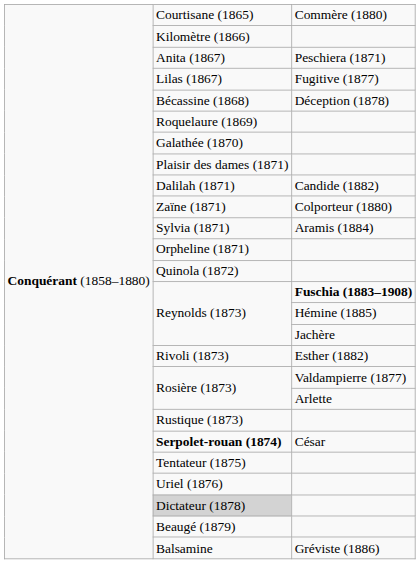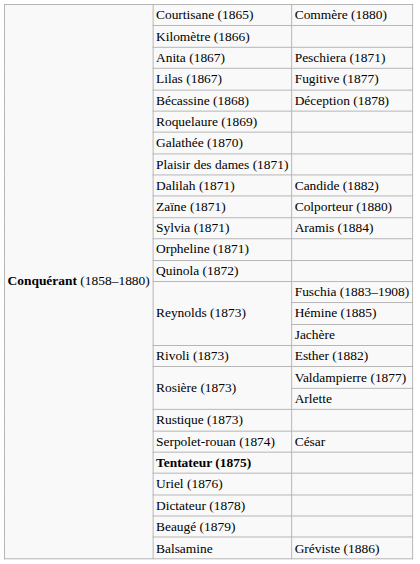(353, 292) bold -> (352, 292) normal
(219, 441) bold -> (215, 441) normal
(201, 462) normal -> (204, 462) bold
(201, 505) lightgrey background -> (201, 505) no background
